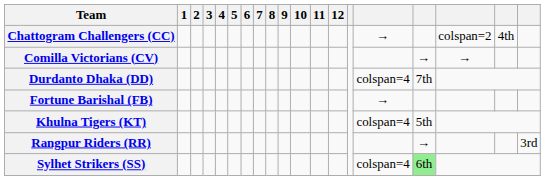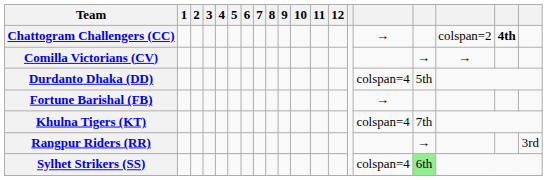(506, 36) normal -> (507, 36) bold
(424, 78) 7th -> (424, 78) 5th
(424, 121) 5th -> (424, 121) 7th
